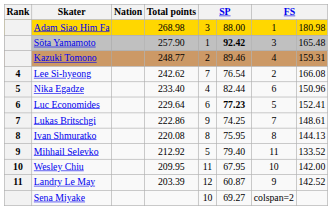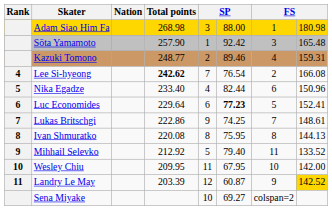(234, 43) bold -> (234, 43) normal
(171, 74) normal -> (171, 74) bold
(312, 182) no background -> (312, 182) gold background
